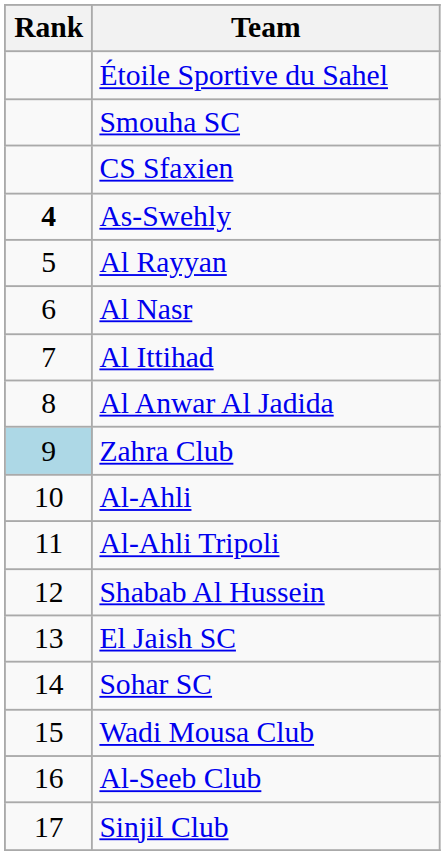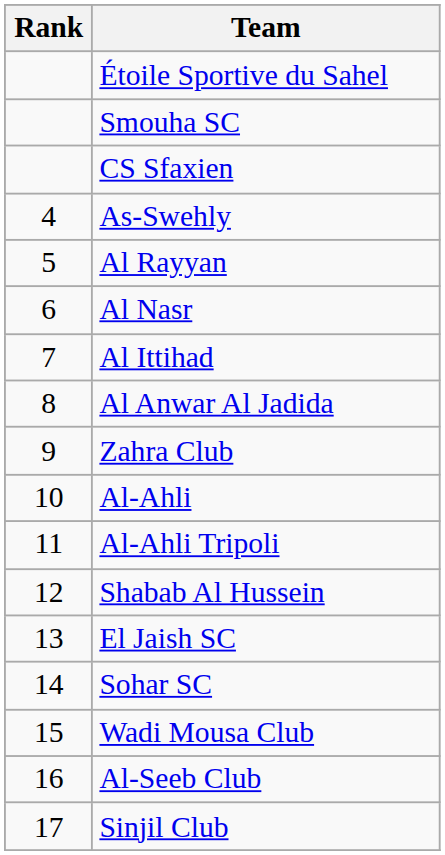(49, 215) bold -> (49, 215) normal
(49, 450) lightblue background -> (49, 450) no background
